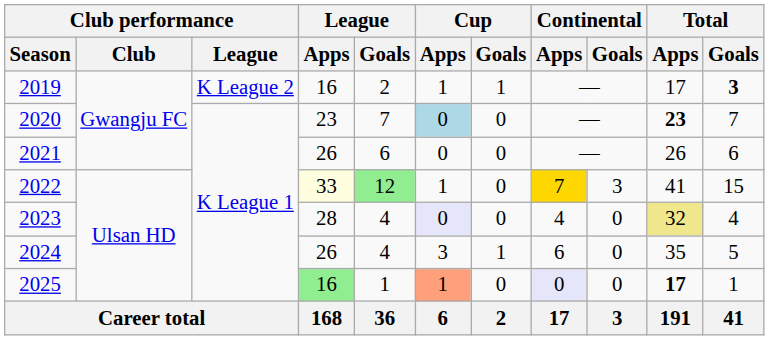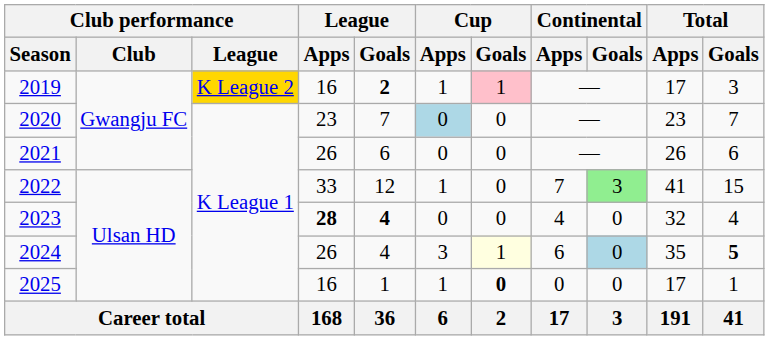(245, 86) no background -> (245, 86) gold background
(385, 86) normal -> (385, 86) bold
(501, 86) no background -> (501, 86) pink background
(734, 86) bold -> (734, 86) normal
(675, 119) bold -> (675, 119) normal
(327, 185) lightyellow background -> (327, 185) no background
(385, 185) lightgreen background -> (385, 185) no background
(559, 185) gold background -> (559, 185) no background
(617, 185) no background -> (617, 185) lightgreen background
(327, 218) normal -> (327, 218) bold
(385, 218) normal -> (385, 218) bold
(443, 218) lavender background -> (443, 218) no background
(675, 218) khaki background -> (675, 218) no background
(501, 251) no background -> (501, 251) lightyellow background
(617, 251) no background -> (617, 251) lightblue background
(734, 251) normal -> (734, 251) bold
(327, 284) lightgreen background -> (327, 284) no background
(443, 284) lightsalmon background -> (443, 284) no background
(501, 284) normal -> (501, 284) bold
(559, 284) lavender background -> (559, 284) no background
(675, 284) bold -> (675, 284) normal
